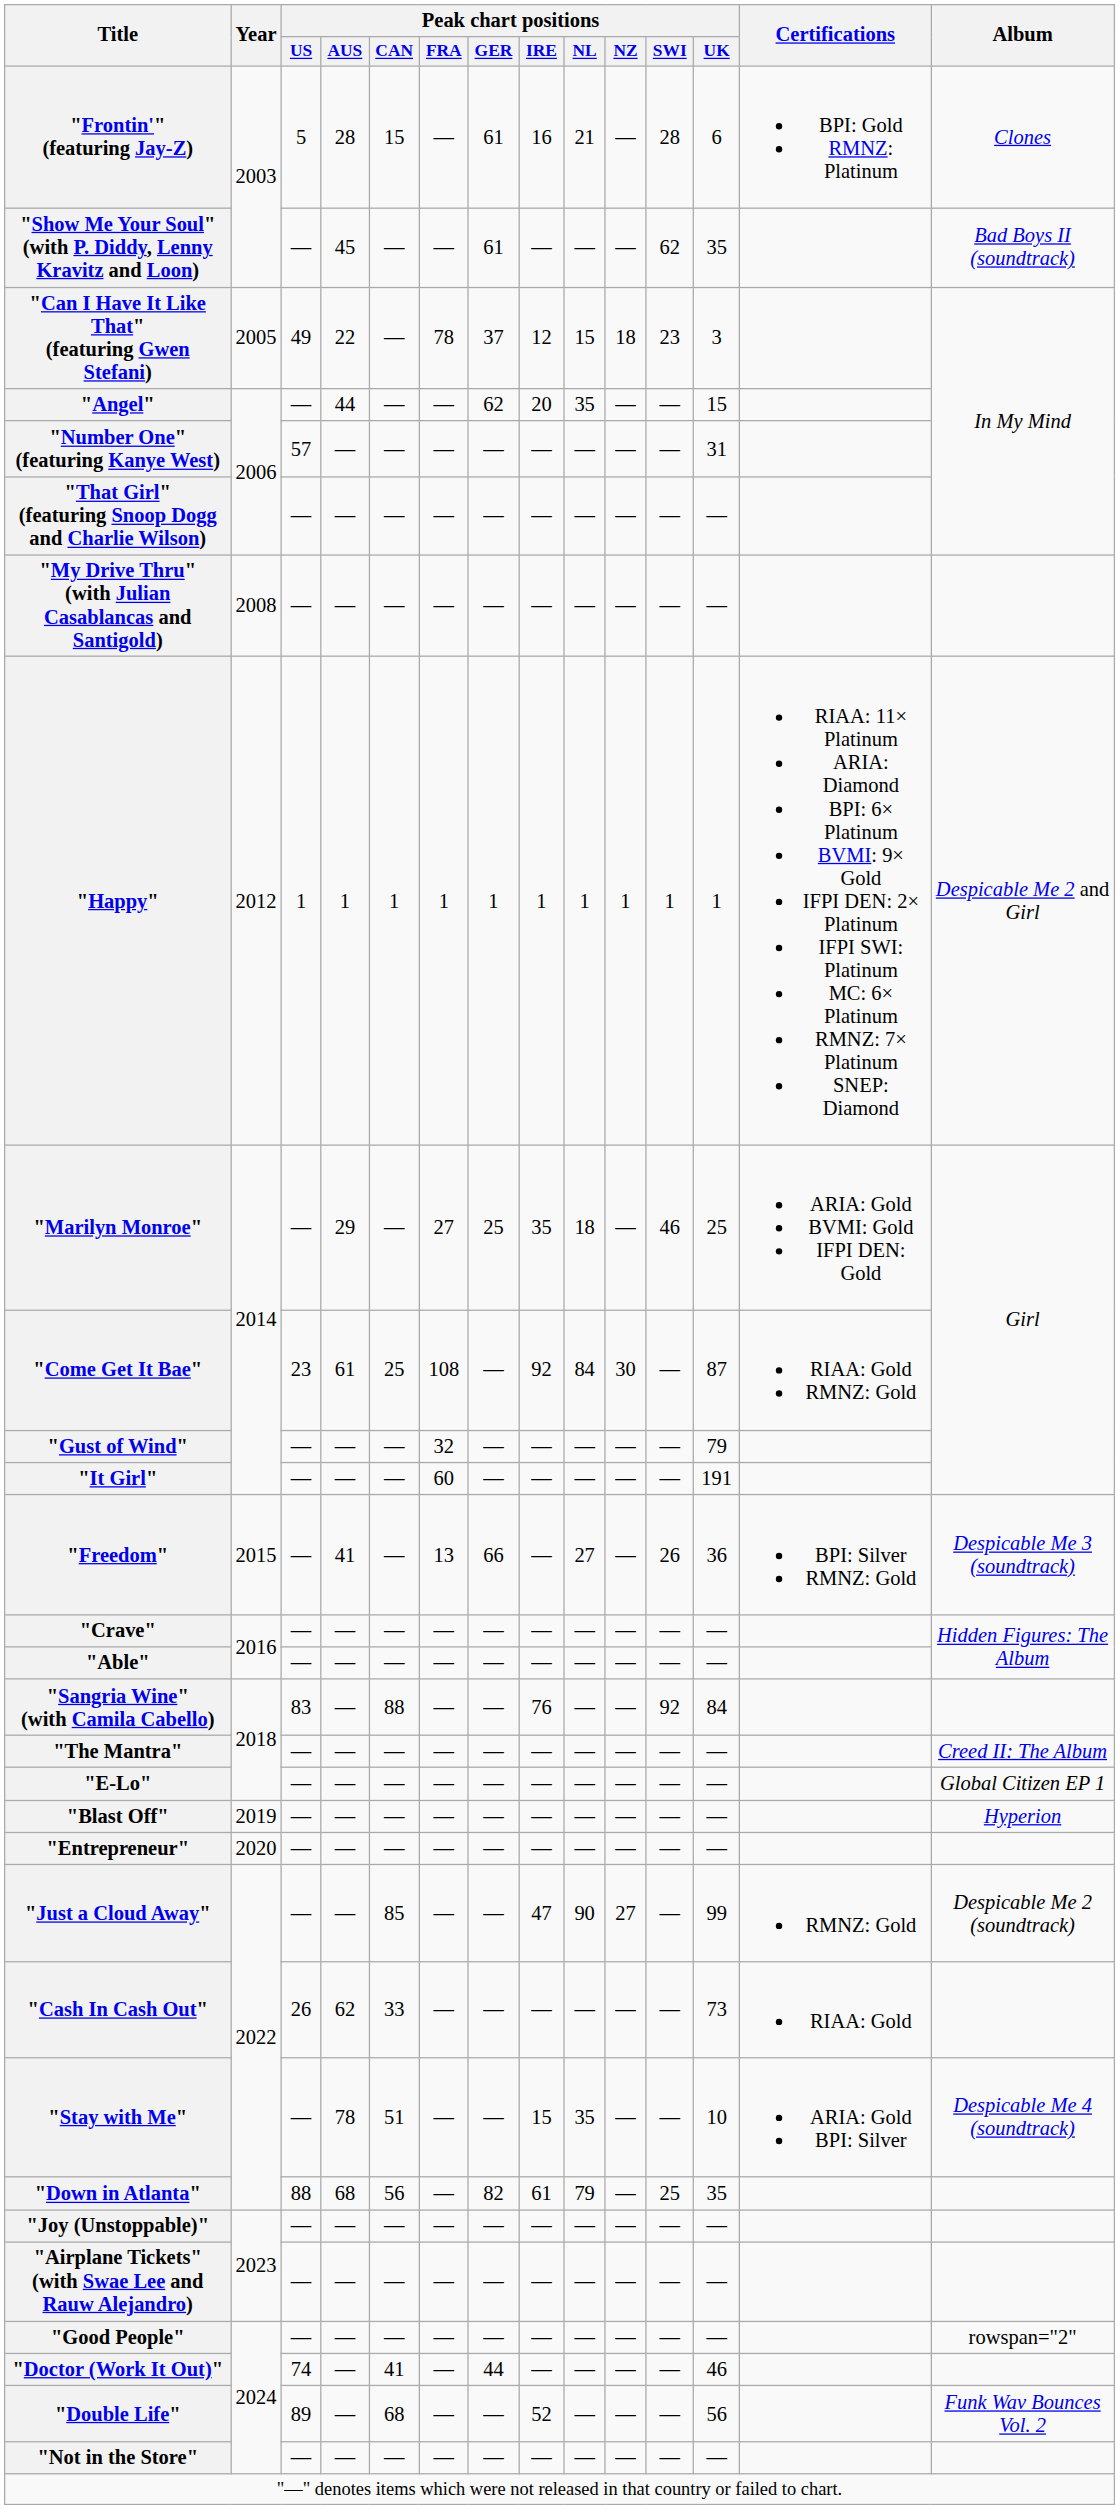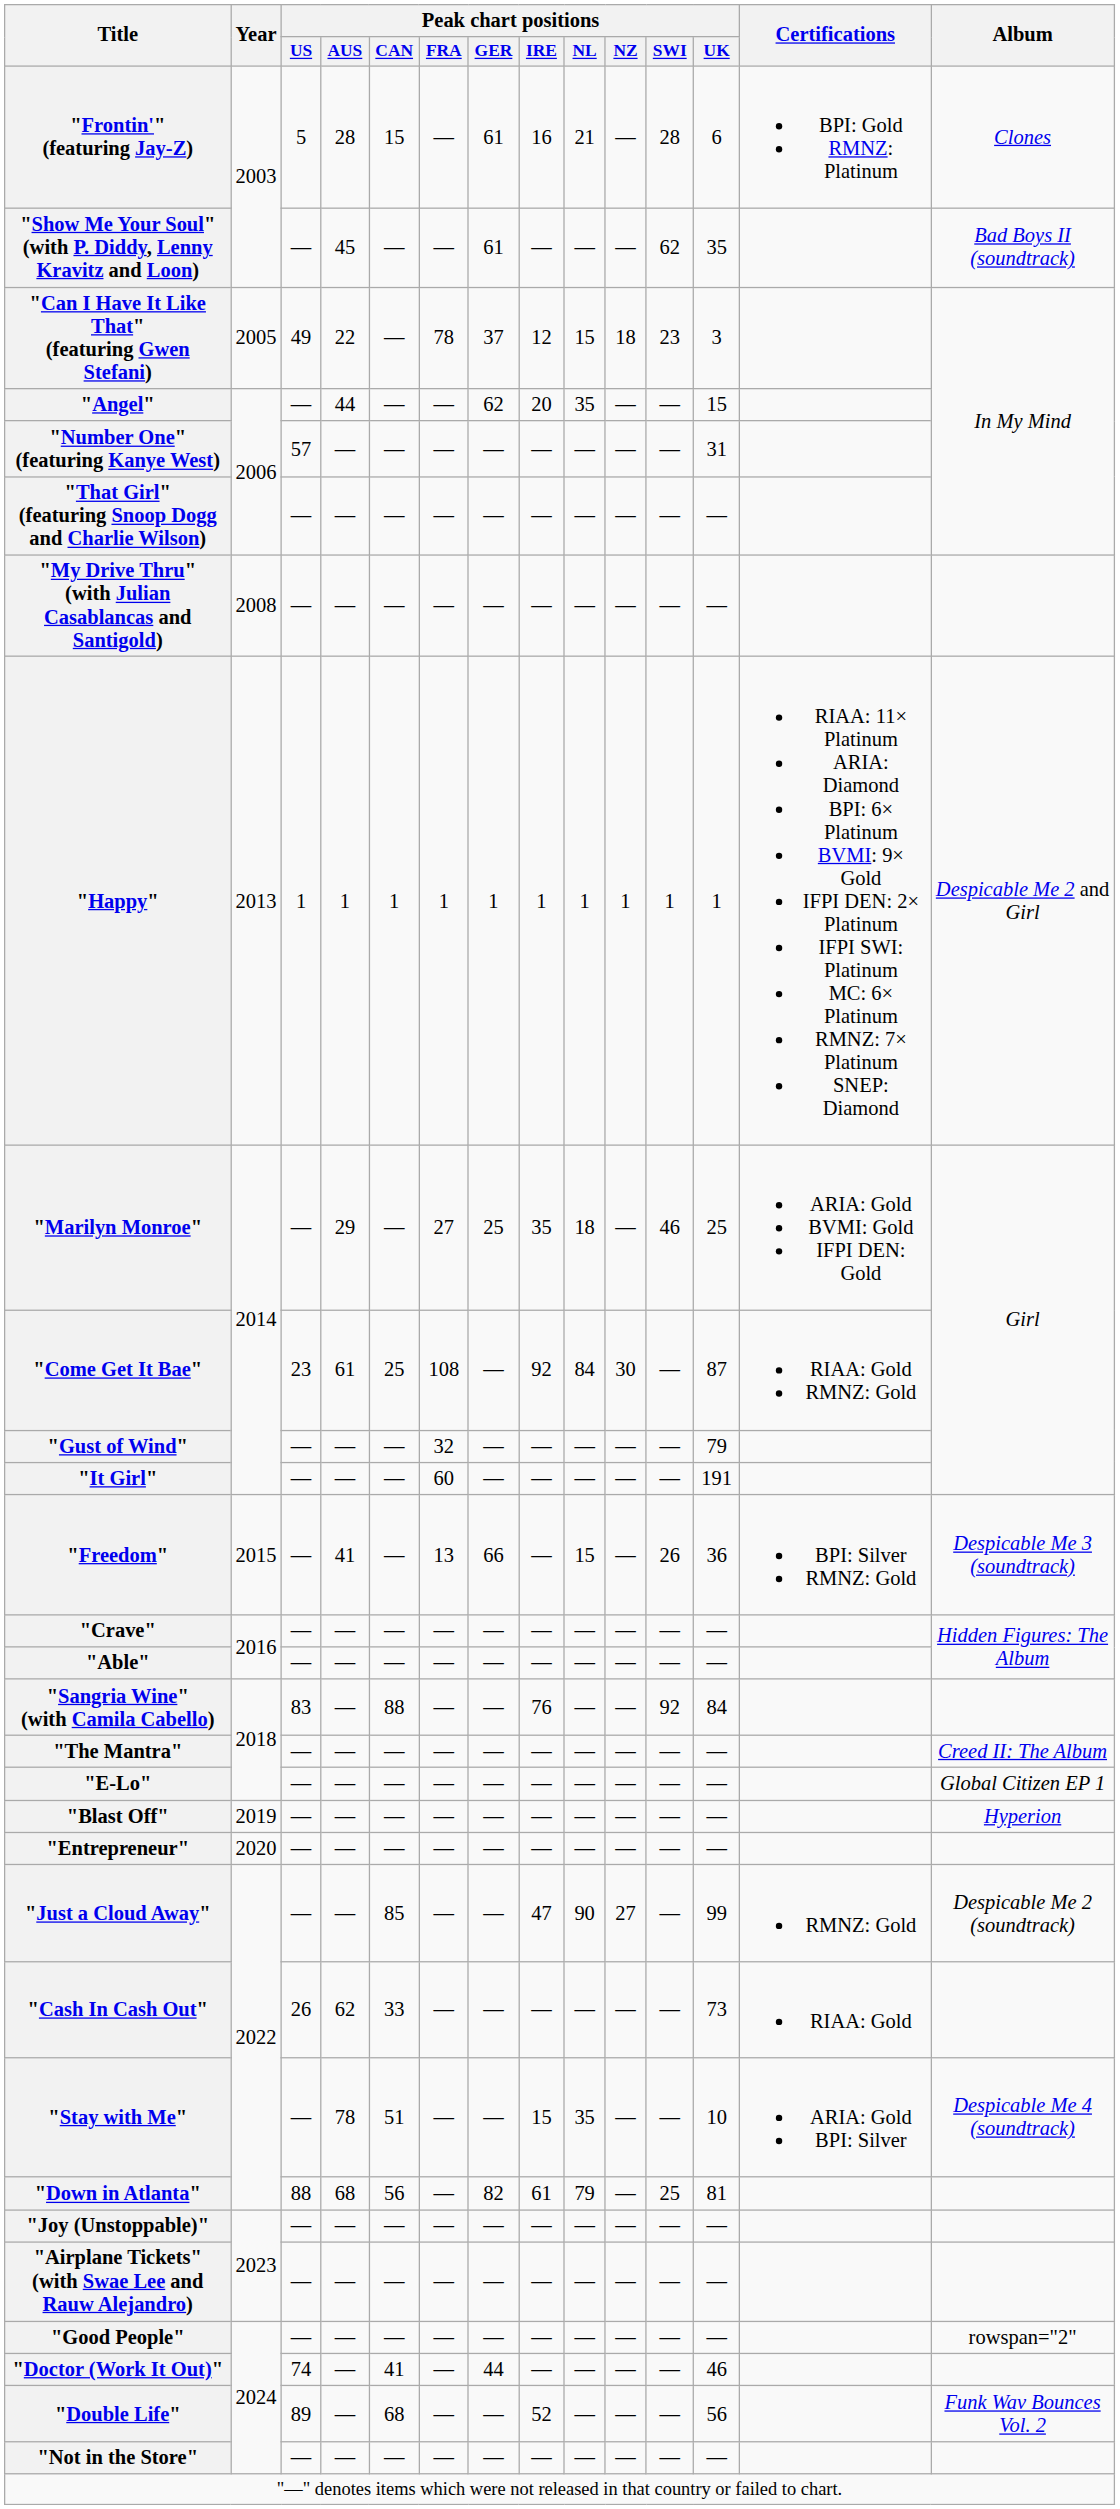(256, 900) 2012 -> (256, 900) 2013
(585, 1554) 27 -> (585, 1554) 15
(717, 2193) 35 -> (717, 2193) 81
